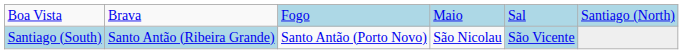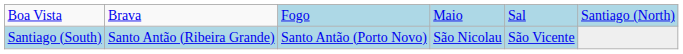(354, 37) no background -> (354, 37) lightblue background
(467, 37) no background -> (467, 37) lightblue background
